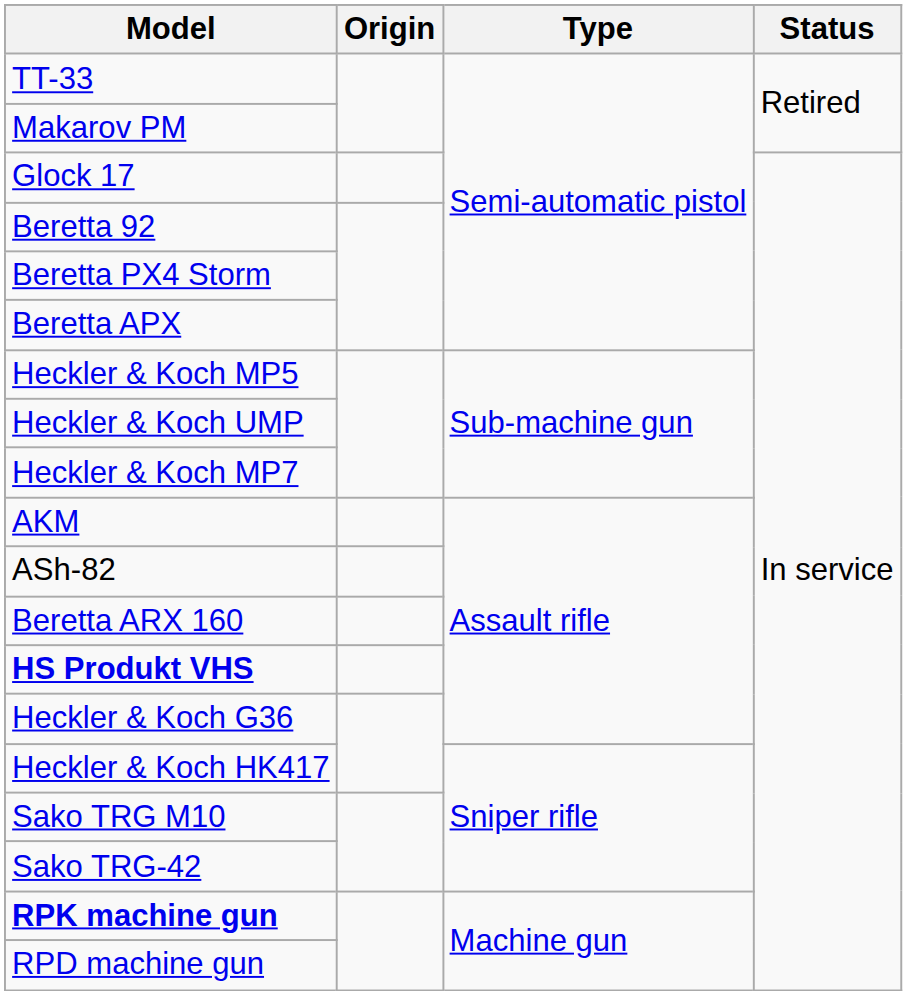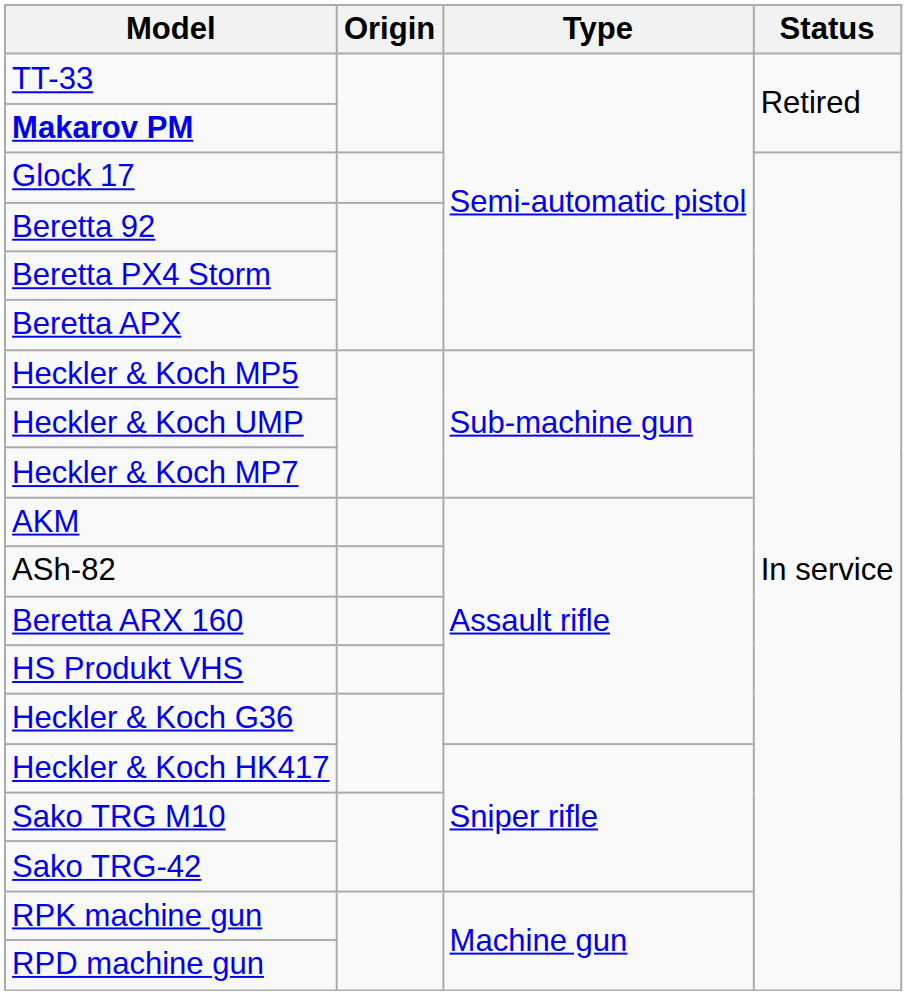(99, 127) normal -> (103, 127) bold
(133, 669) bold -> (128, 669) normal
(145, 915) bold -> (137, 915) normal
